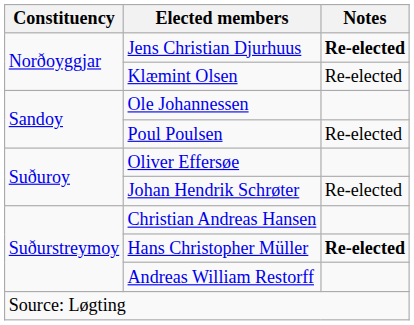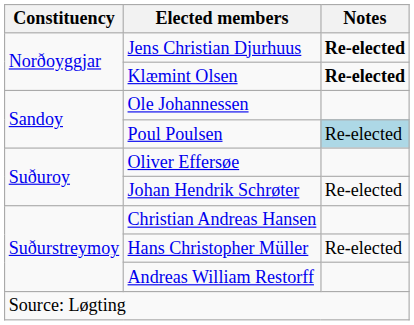(363, 76) normal -> (365, 76) bold
(363, 133) no background -> (363, 133) lightblue background
(365, 248) bold -> (363, 248) normal
